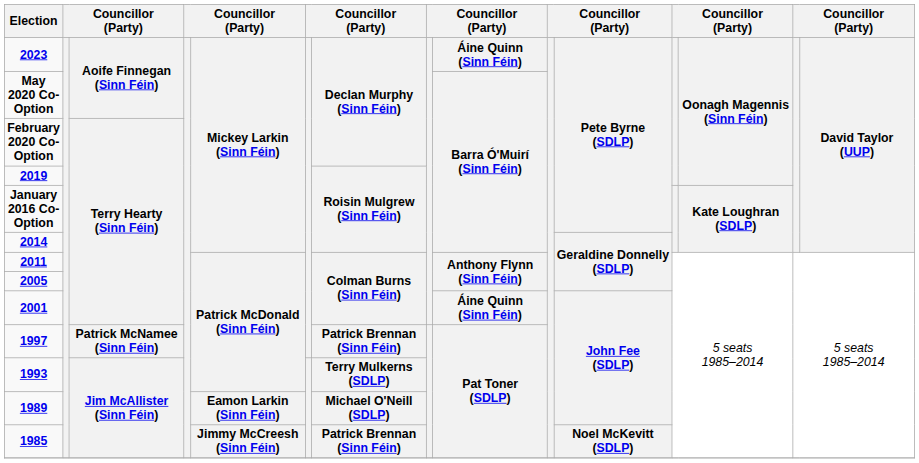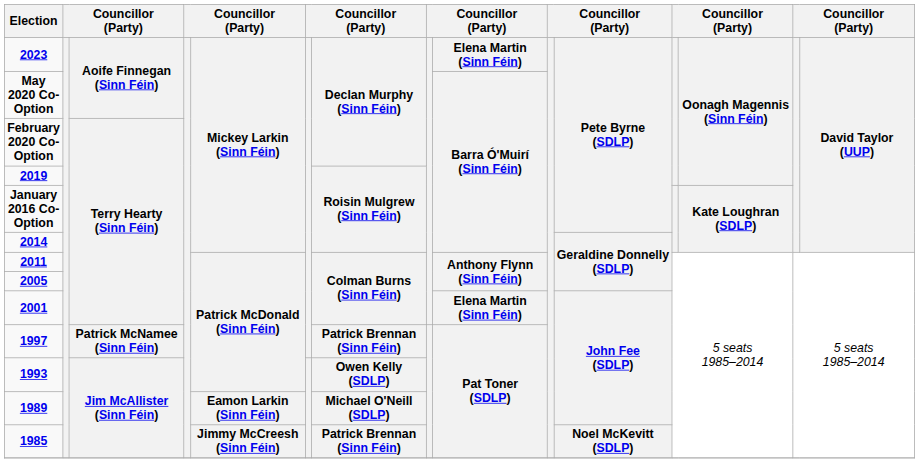(490, 54) Áine Quinn (Sinn Féin) -> (490, 54) Elena Martin (Sinn Féin)
(490, 307) Áine Quinn (Sinn Féin) -> (490, 307) Elena Martin (Sinn Féin)
(369, 374) Terry Mulkerns (SDLP) -> (369, 374) Owen Kelly (SDLP)
